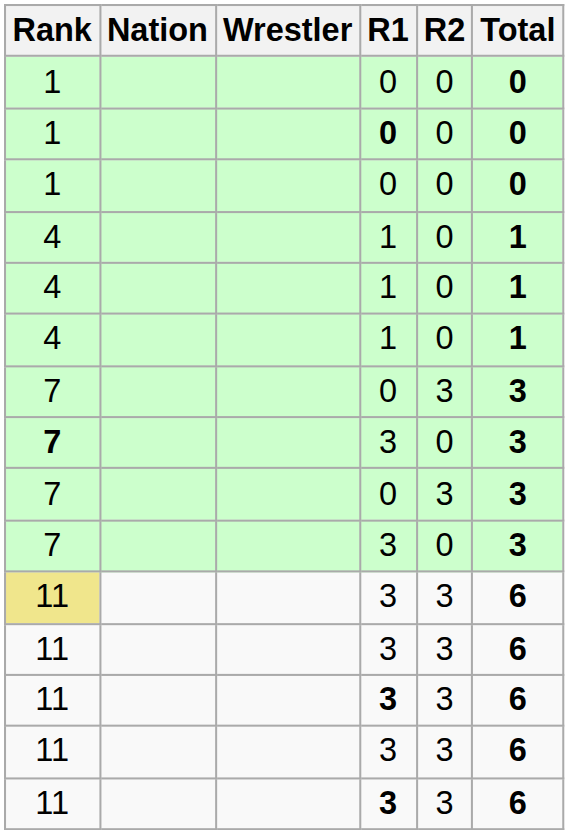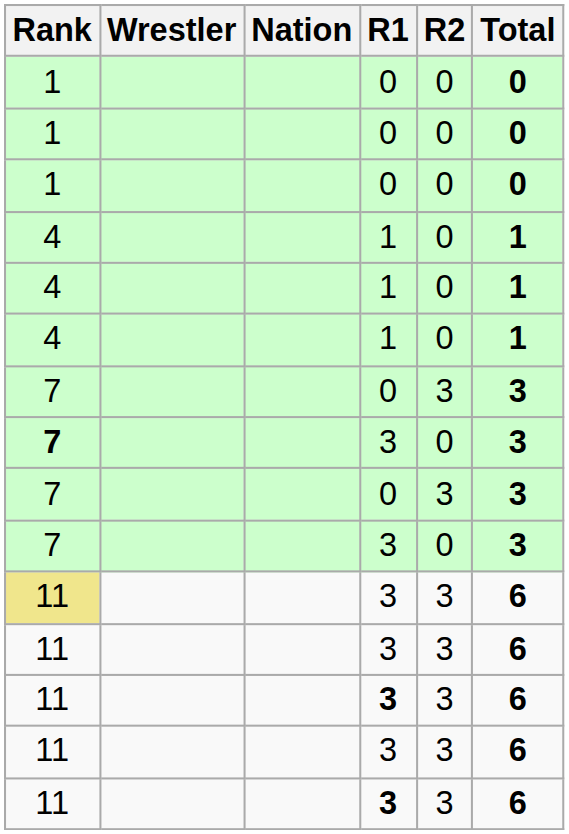columns swapped: (288, 30) <-> (157, 30)
(388, 133) bold -> (388, 133) normal
